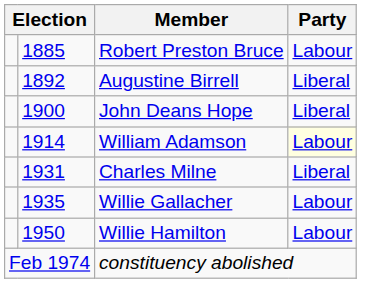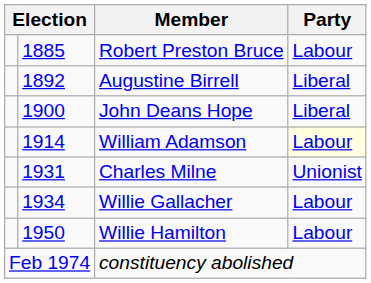(321, 171) Liberal -> (327, 171) Unionist
(44, 202) 1935 -> (44, 202) 1934
